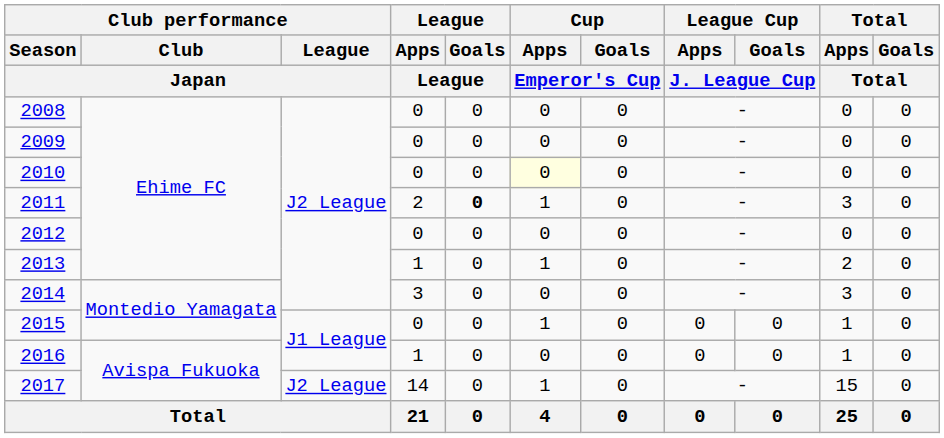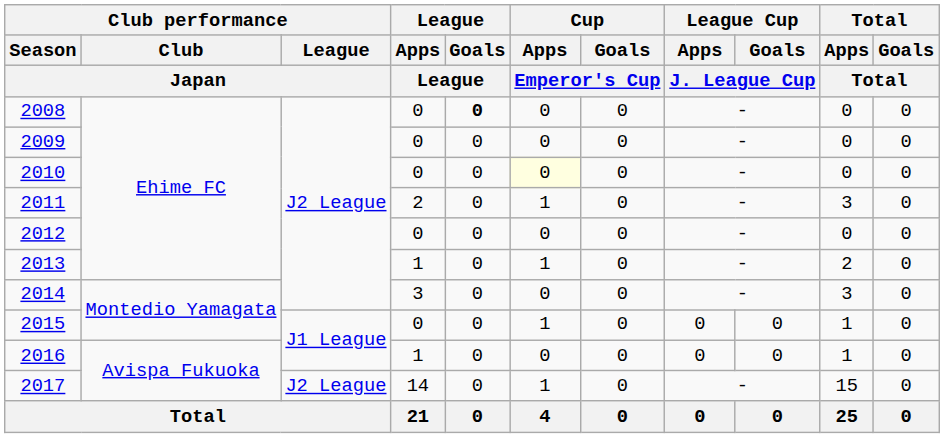(477, 112) normal -> (477, 112) bold
(477, 203) bold -> (477, 203) normal
